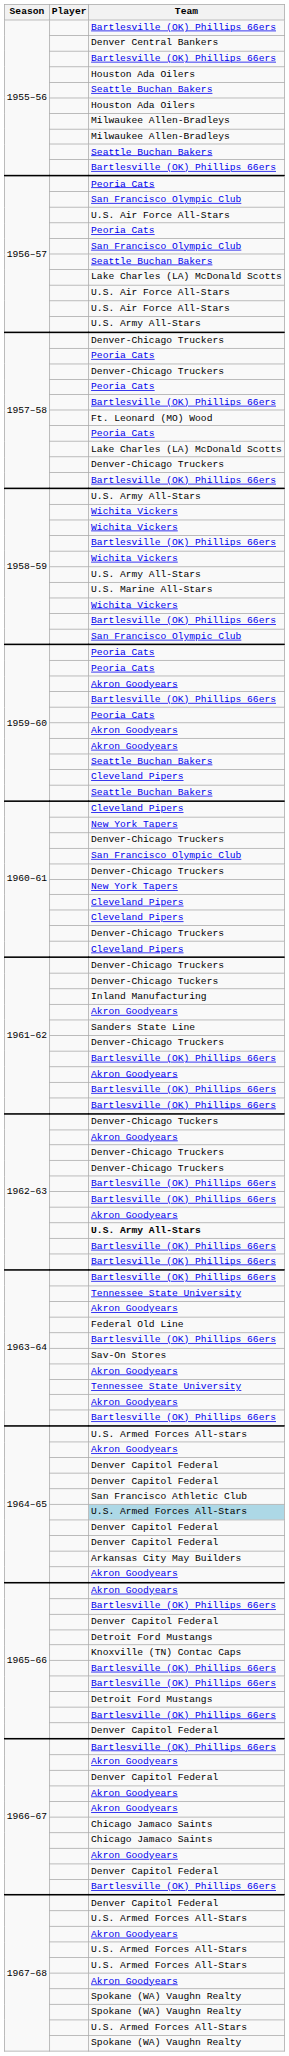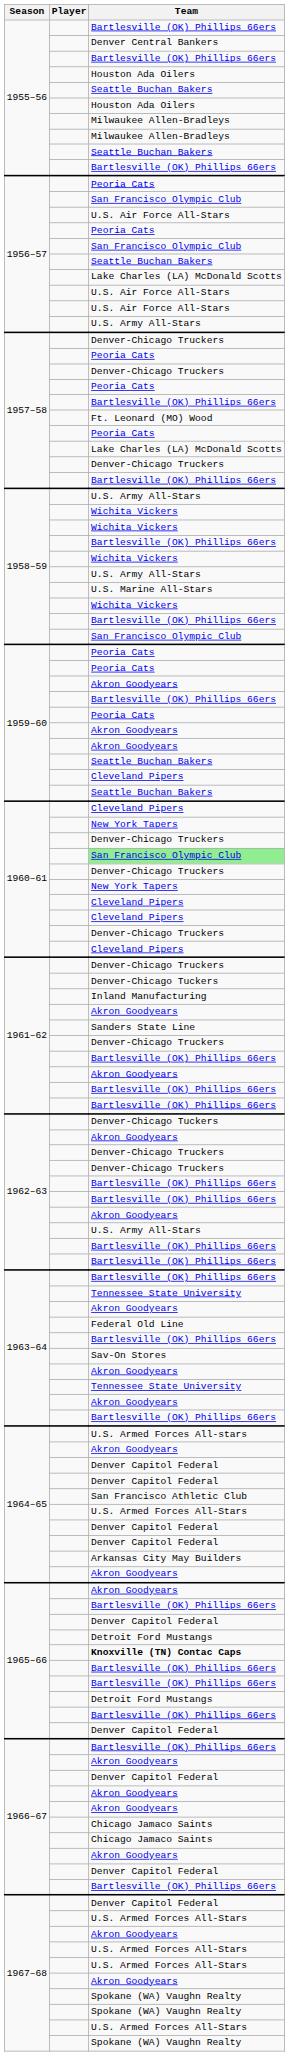(166, 856) no background -> (166, 856) lightgreen background
(146, 1231) bold -> (146, 1231) normal
(169, 1512) lightblue background -> (169, 1512) no background
(166, 1653) normal -> (166, 1653) bold
